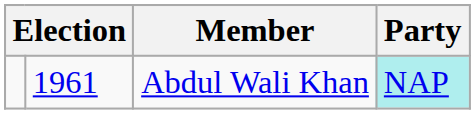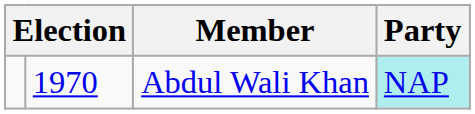(65, 81) 1961 -> (65, 81) 1970
